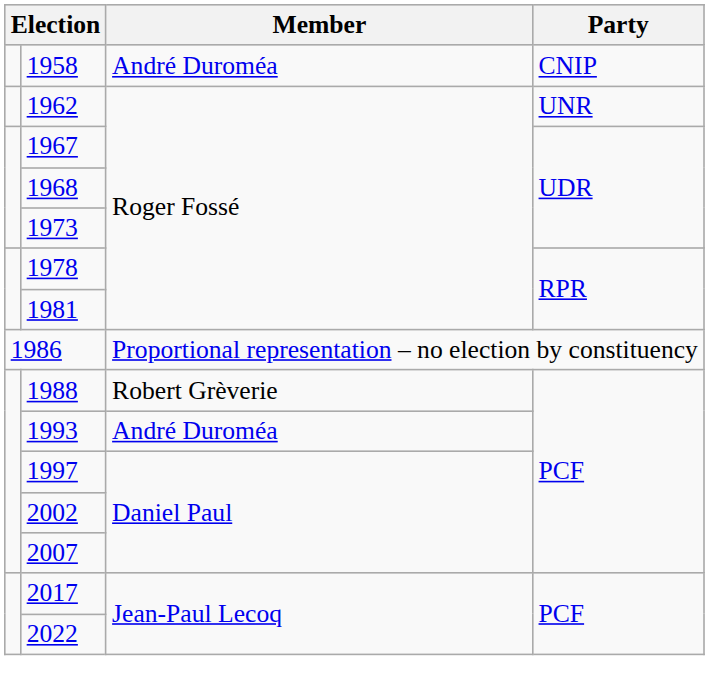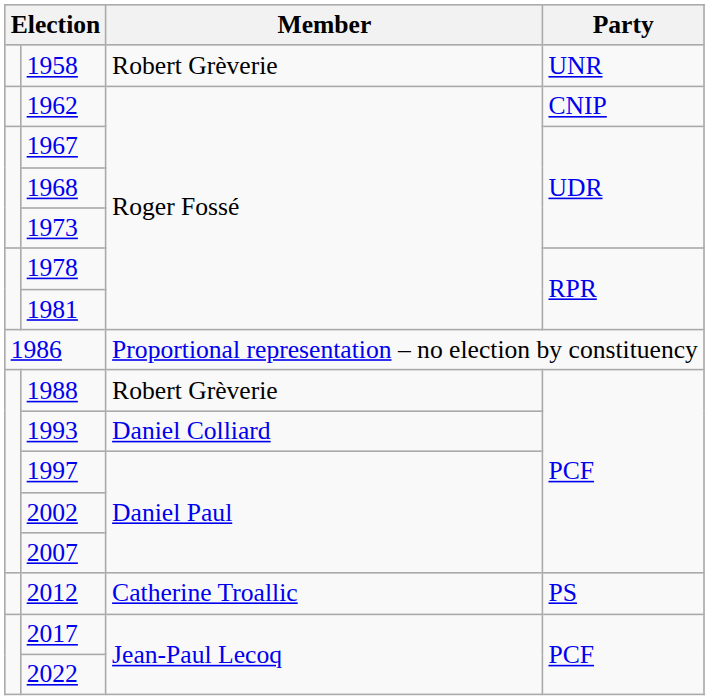(195, 65) André Duroméa -> (195, 65) Robert Grèverie
(568, 65) CNIP -> (576, 65) UNR
(566, 106) UNR -> (578, 106) CNIP
(195, 430) André Duroméa -> (191, 430) Daniel Colliard
+ row: (52, 593)
